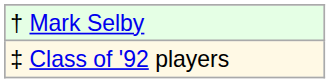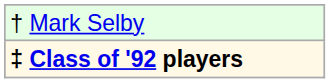(120, 59) normal -> (127, 59) bold
